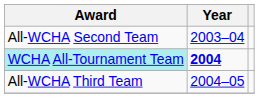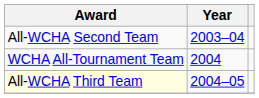(96, 59) paleturquoise background -> (96, 59) no background
(206, 59) bold -> (206, 59) normal
(75, 81) no background -> (75, 81) lightyellow background
